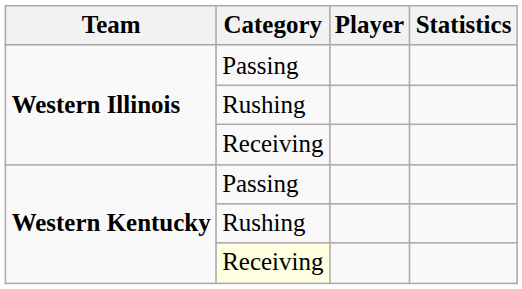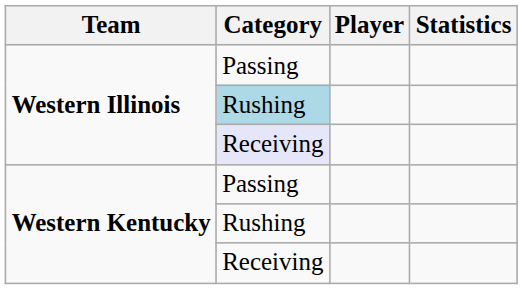(264, 104) no background -> (264, 104) lightblue background
(273, 144) no background -> (273, 144) lavender background
(273, 262) lightyellow background -> (273, 262) no background
